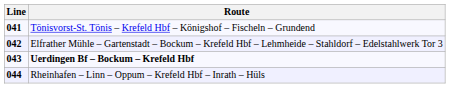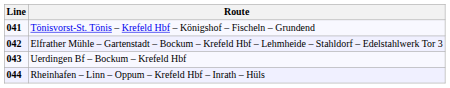(112, 59) bold -> (108, 59) normal
